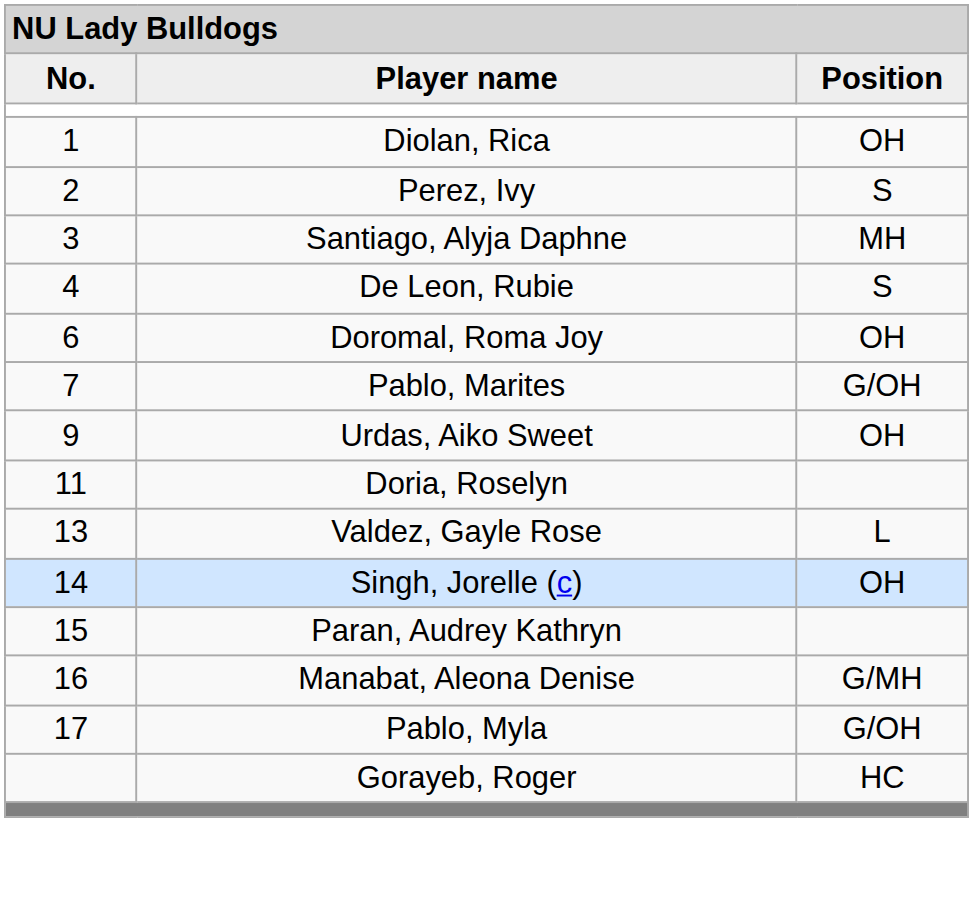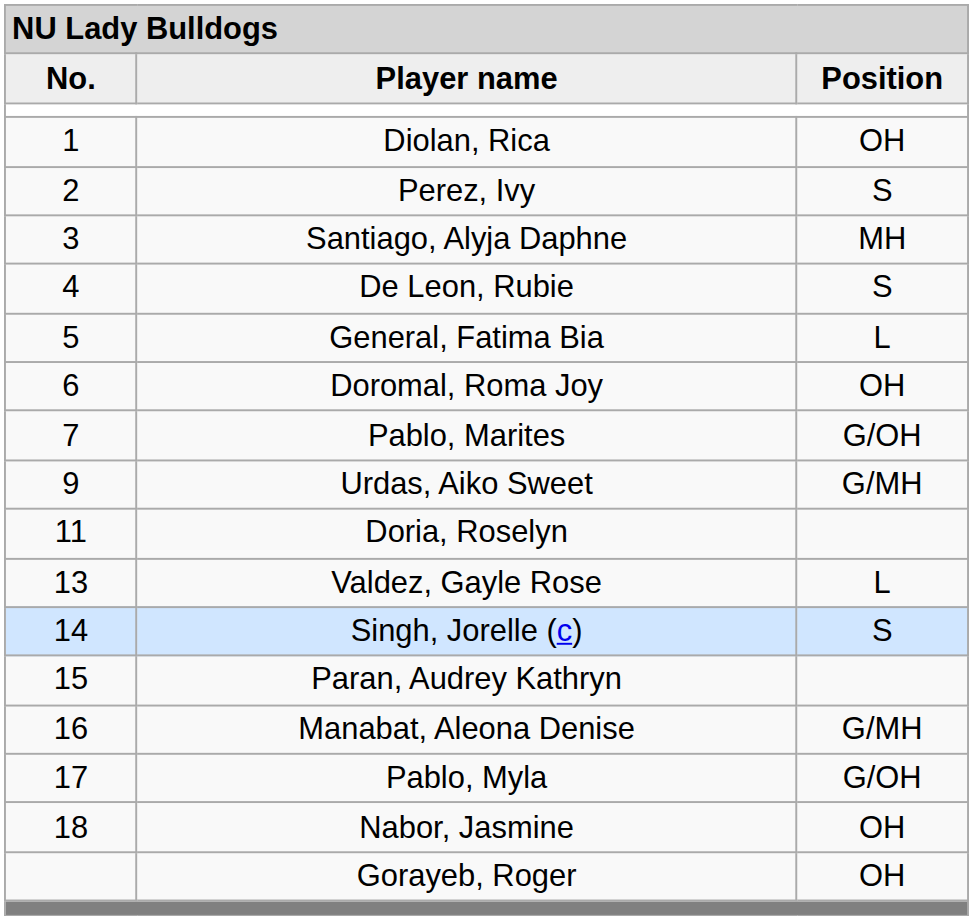+ row: (71, 337)
(882, 435) OH -> (882, 483) G/MH
(882, 581) OH -> (882, 630) S
+ row: (71, 826)
(882, 777) HC -> (882, 875) OH
